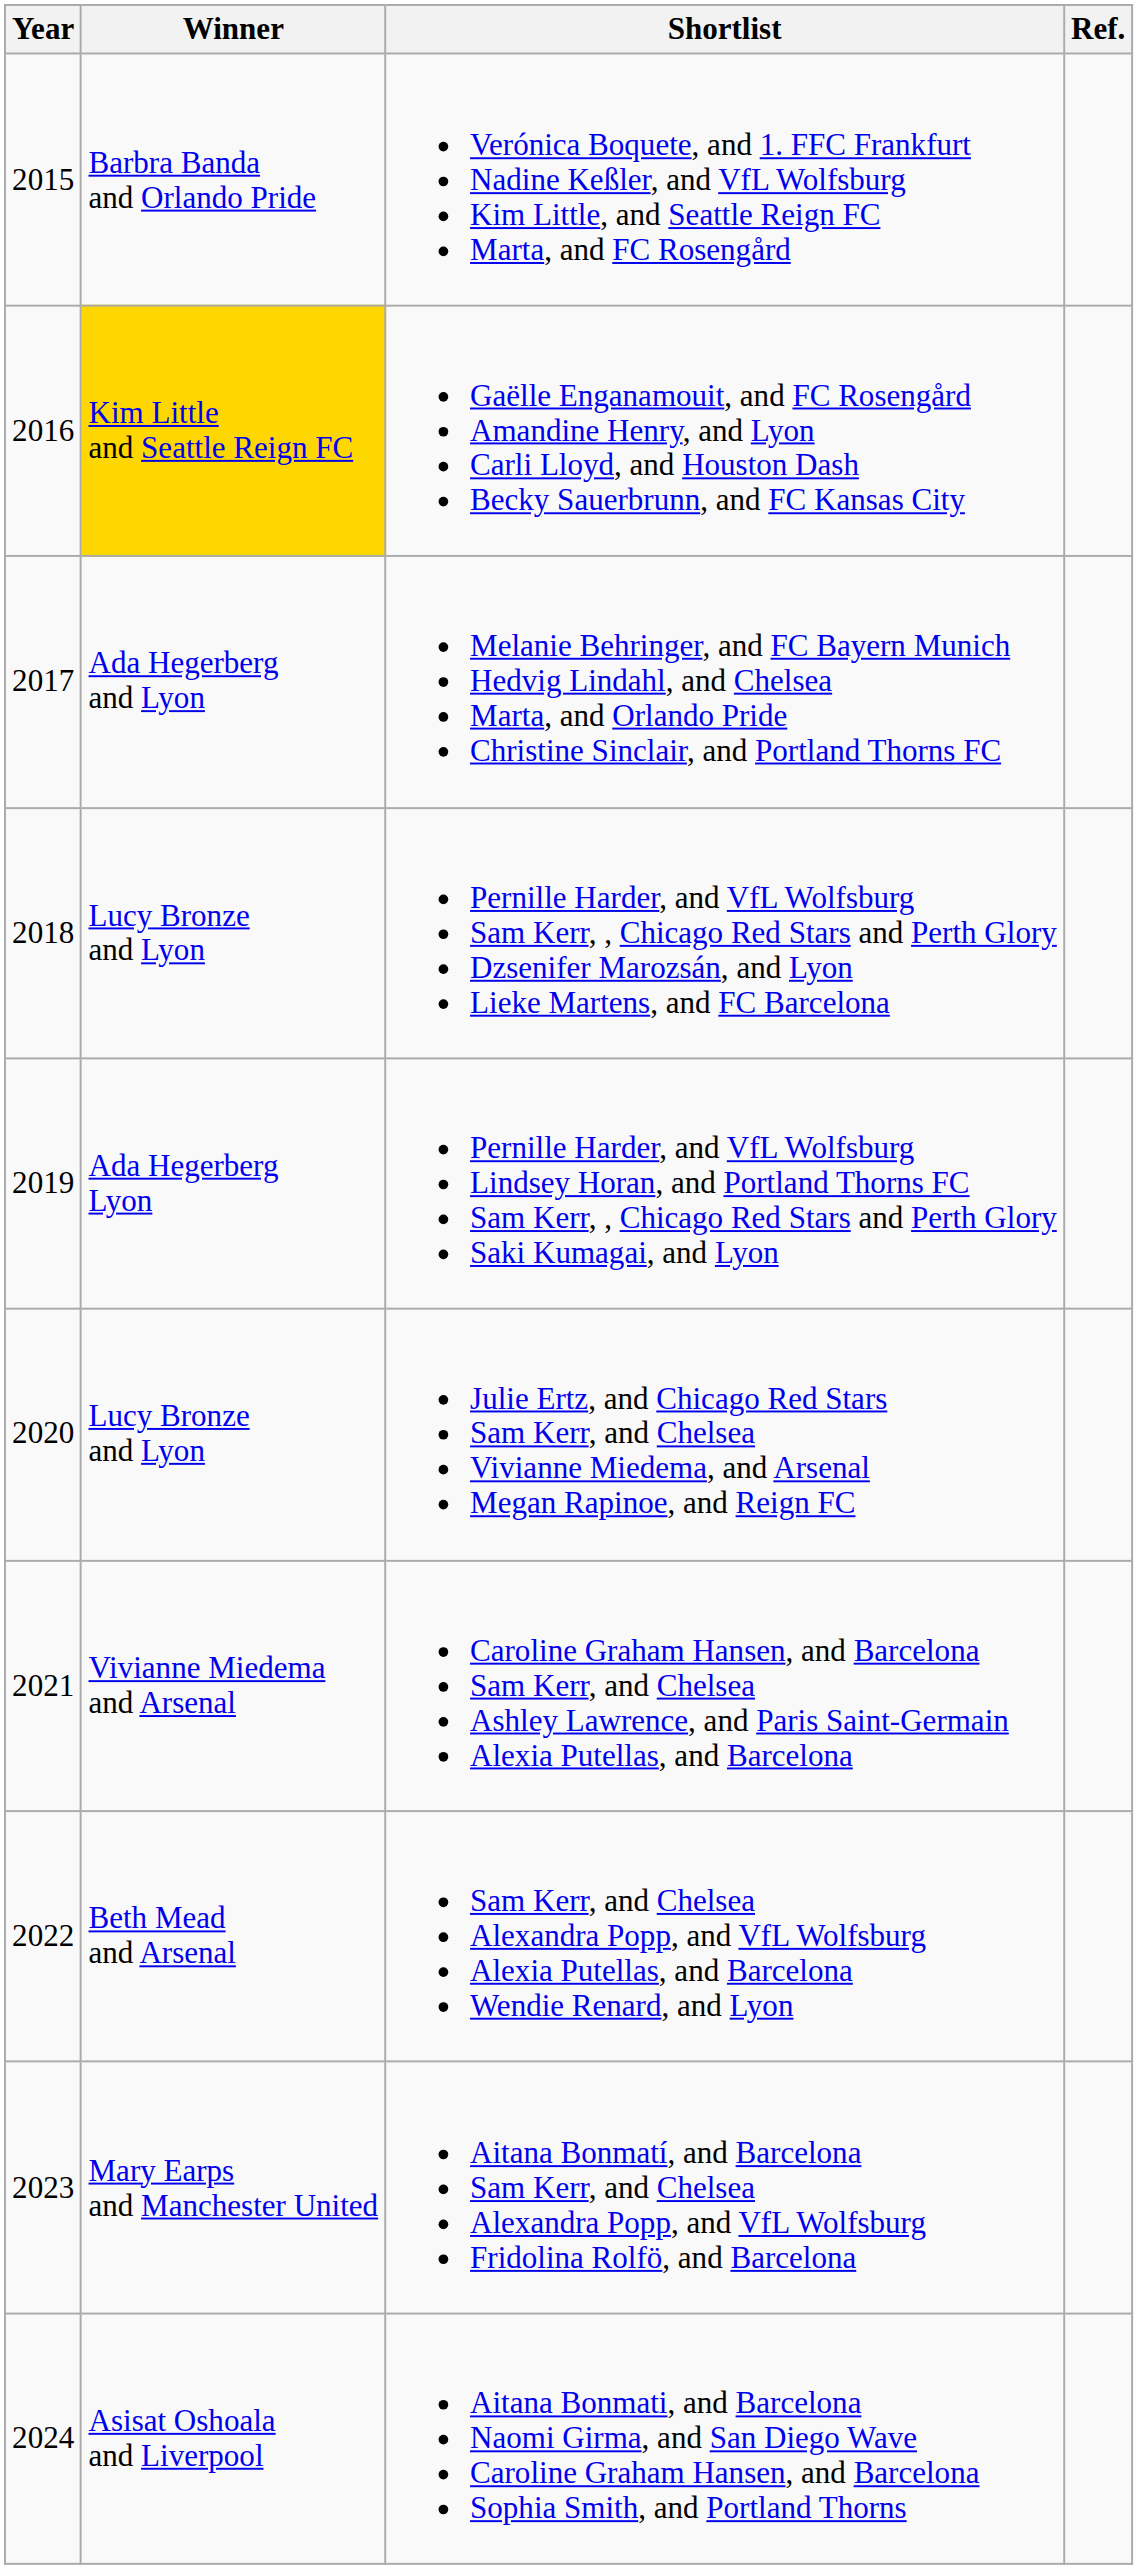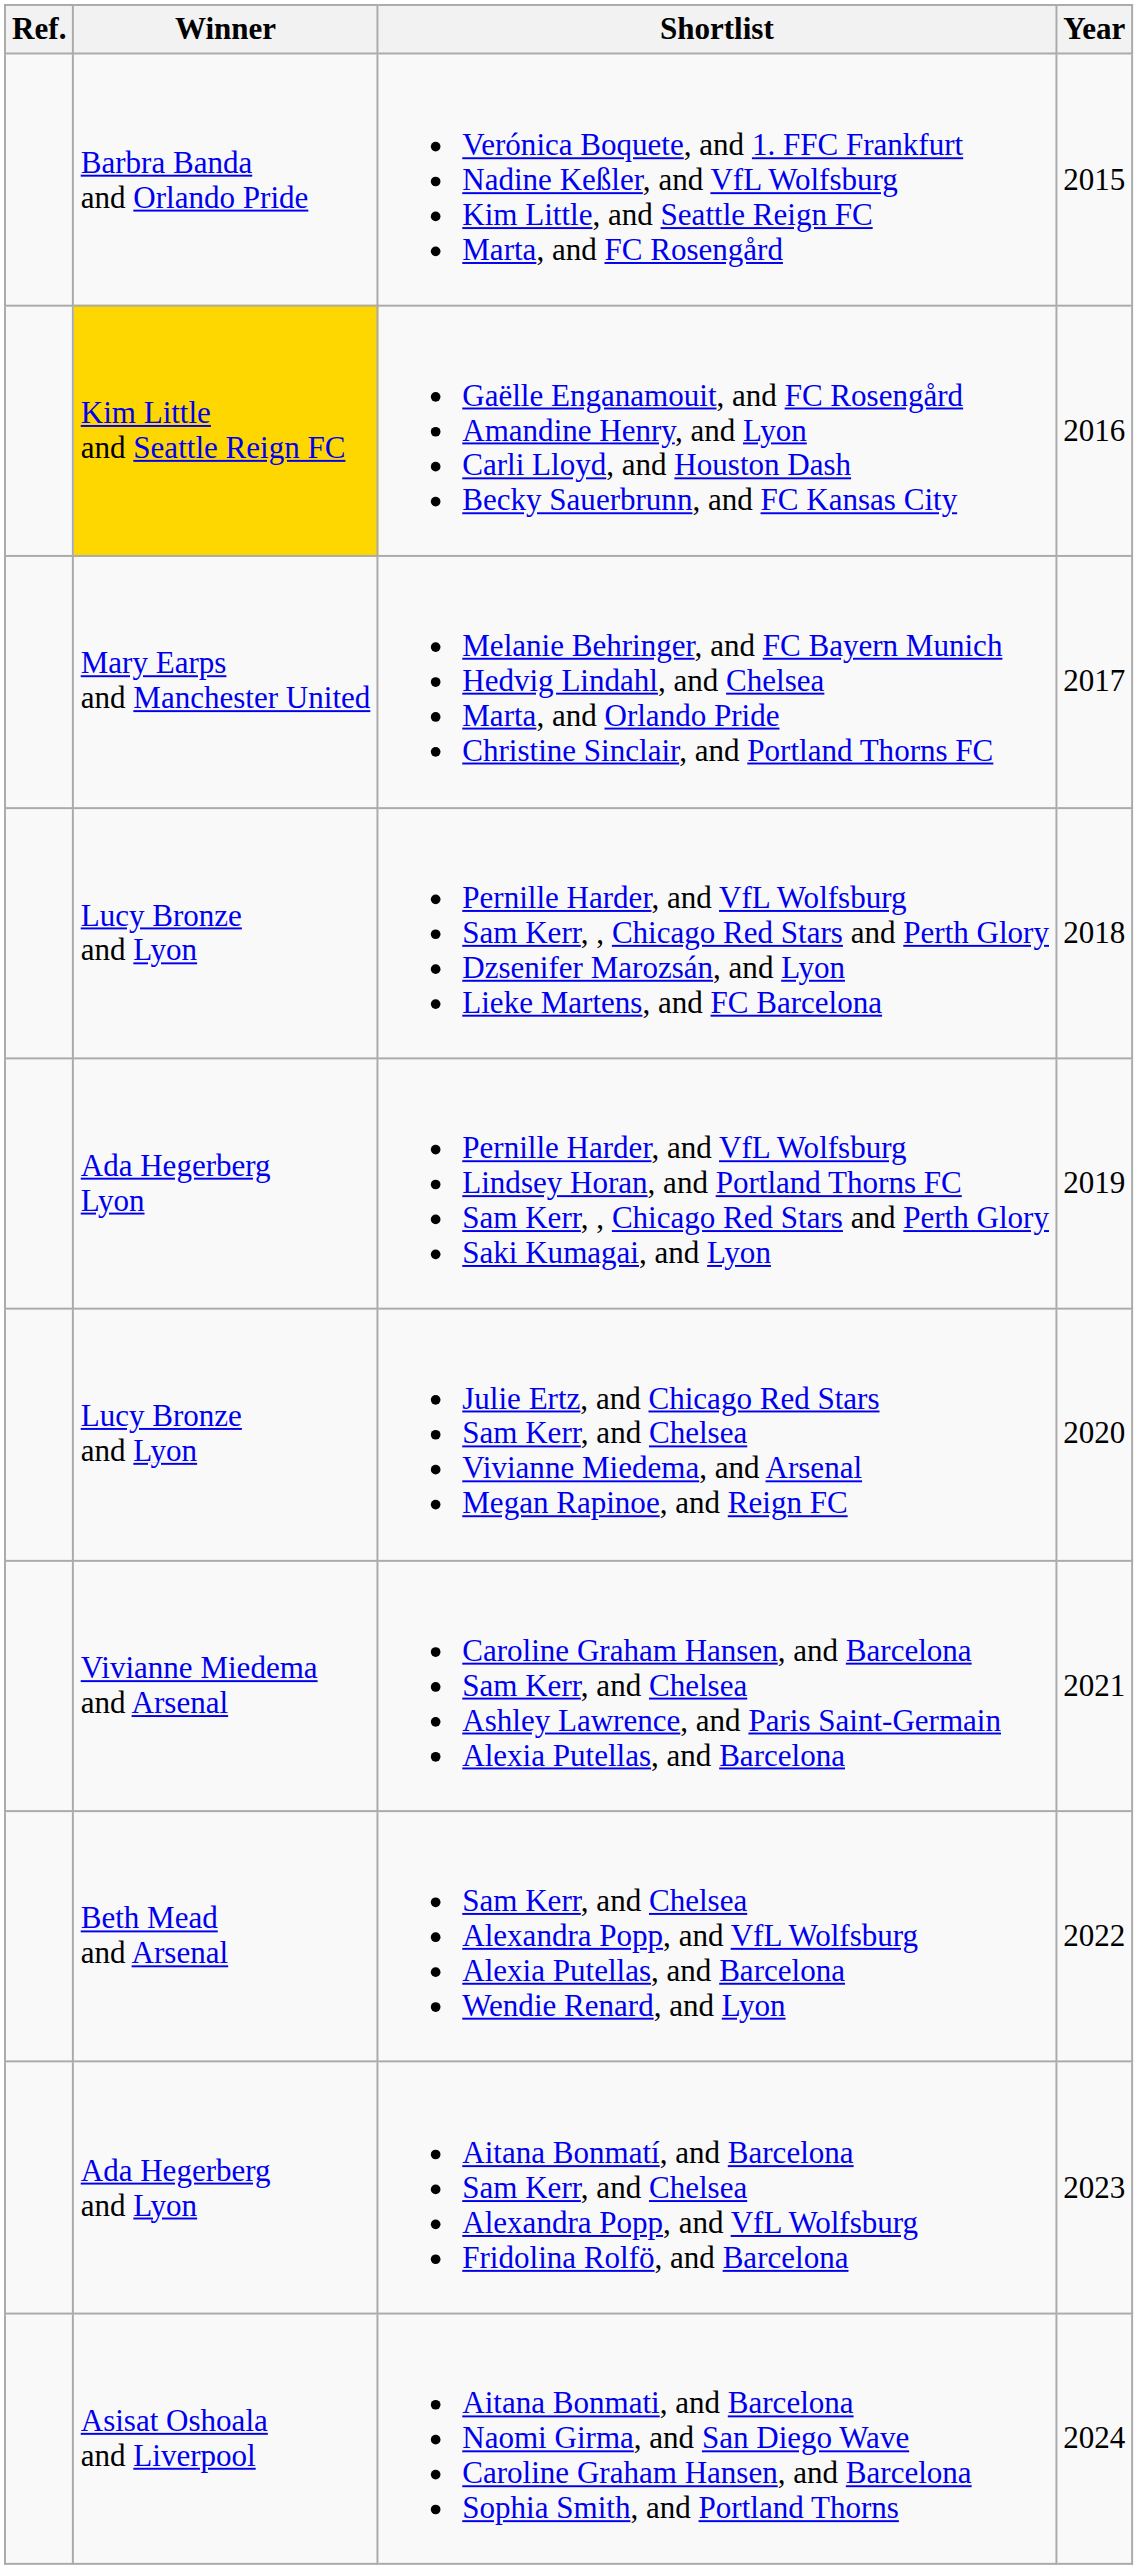columns swapped: (43, 29) <-> (1098, 29)
(183, 681) Ada Hegerberg and Lyon -> (226, 681) Mary Earps and Manchester United
(233, 2187) Mary Earps and Manchester United -> (176, 2187) Ada Hegerberg and Lyon
